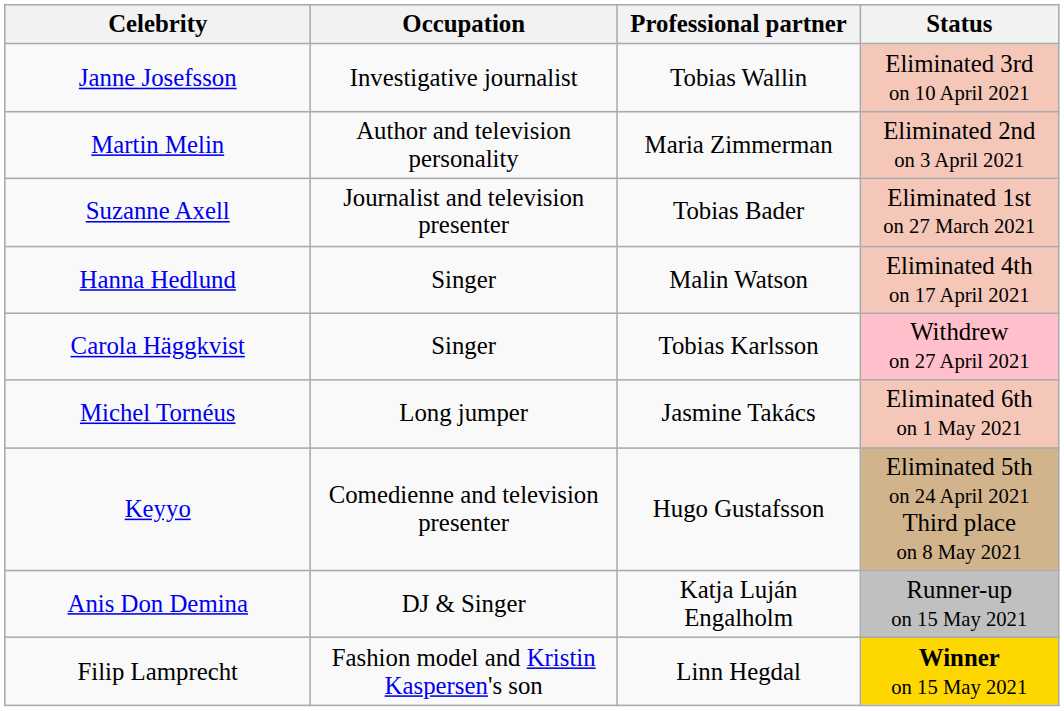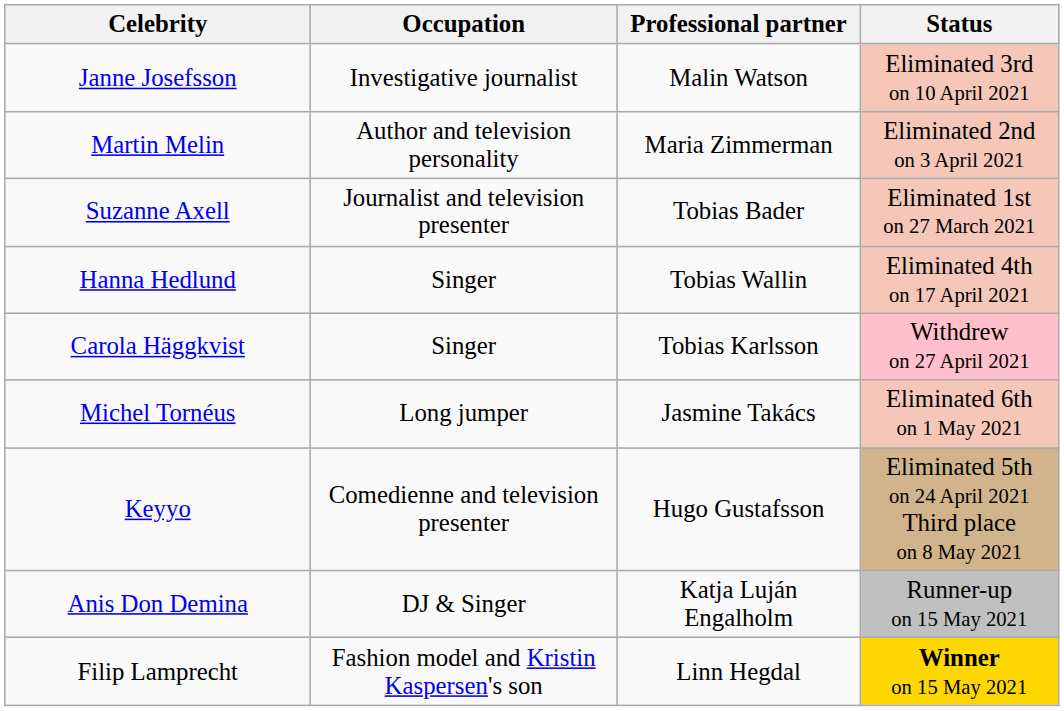(739, 77) Tobias Wallin -> (739, 77) Malin Watson
(739, 279) Malin Watson -> (739, 279) Tobias Wallin
